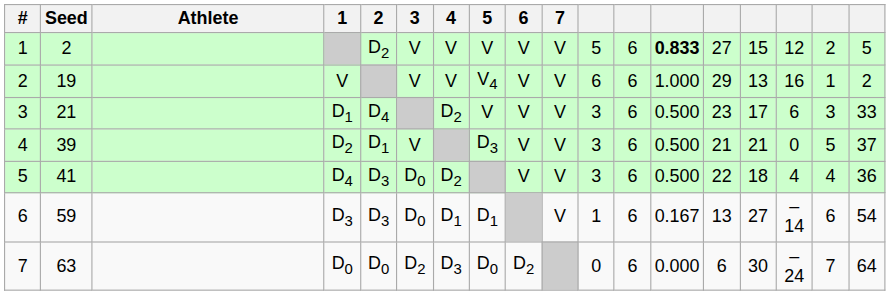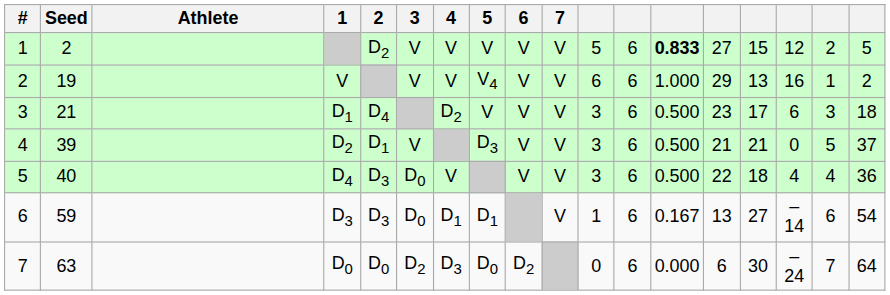(867, 112) 33 -> (867, 112) 18
(66, 176) 41 -> (66, 176) 40
(451, 177) D2 -> (451, 176) V
